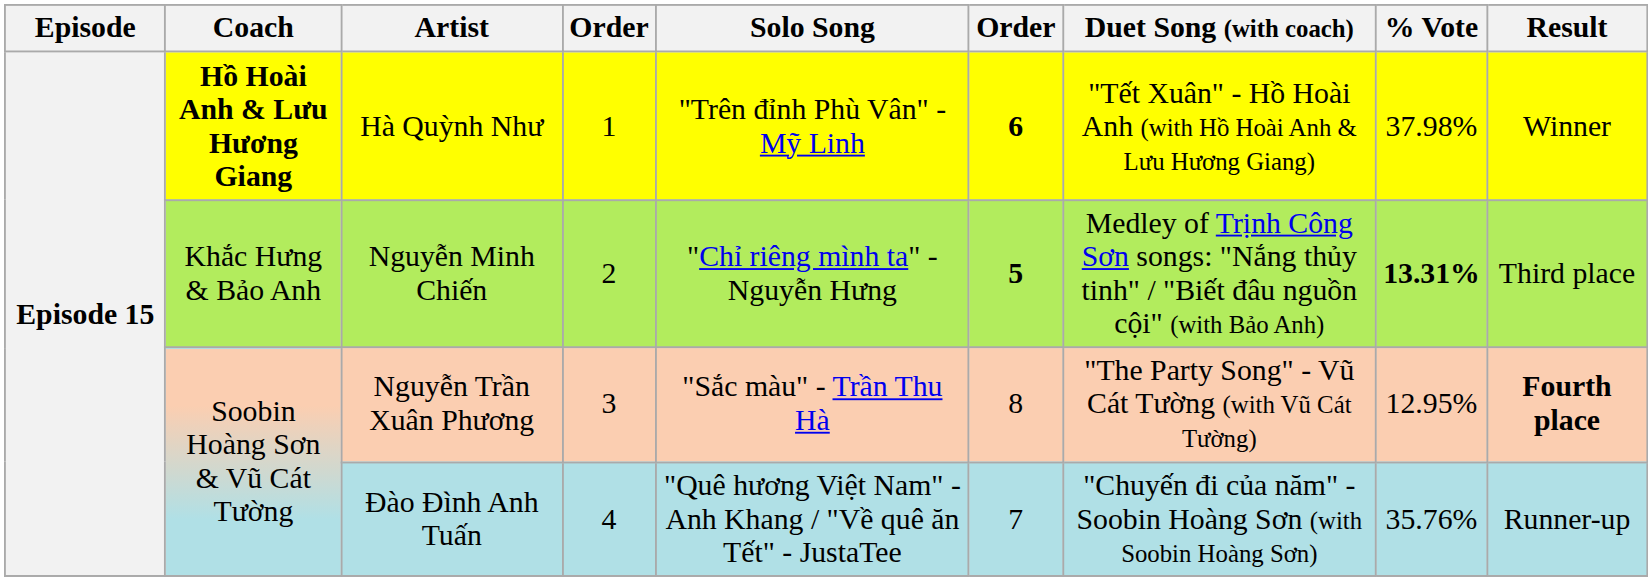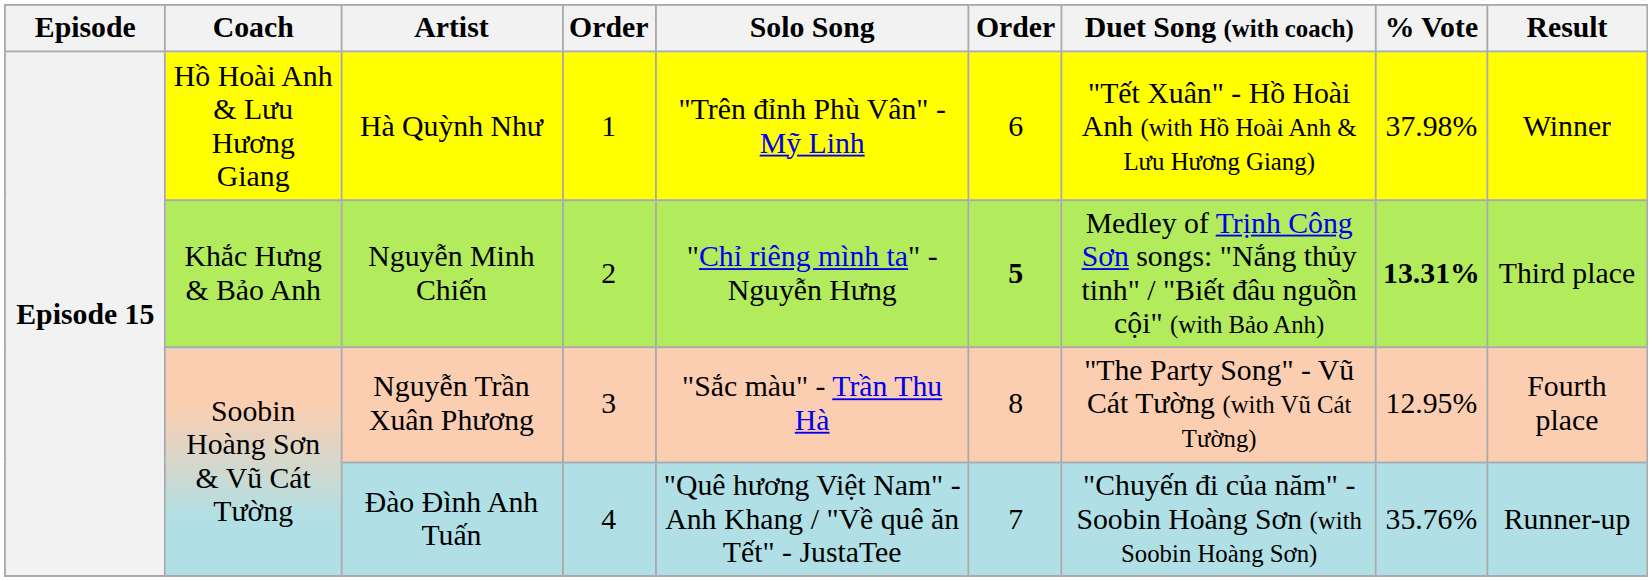(253, 125) bold -> (253, 125) normal
(1016, 125) bold -> (1016, 125) normal
(1567, 404) bold -> (1567, 404) normal
